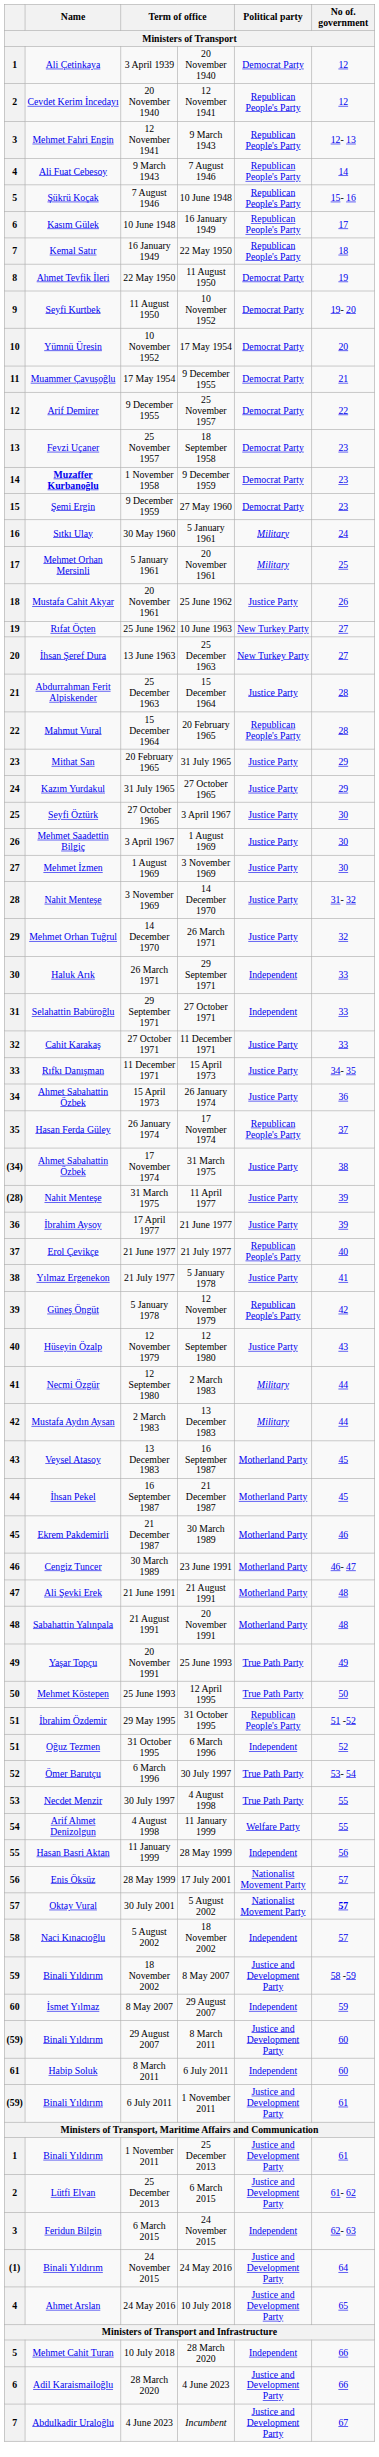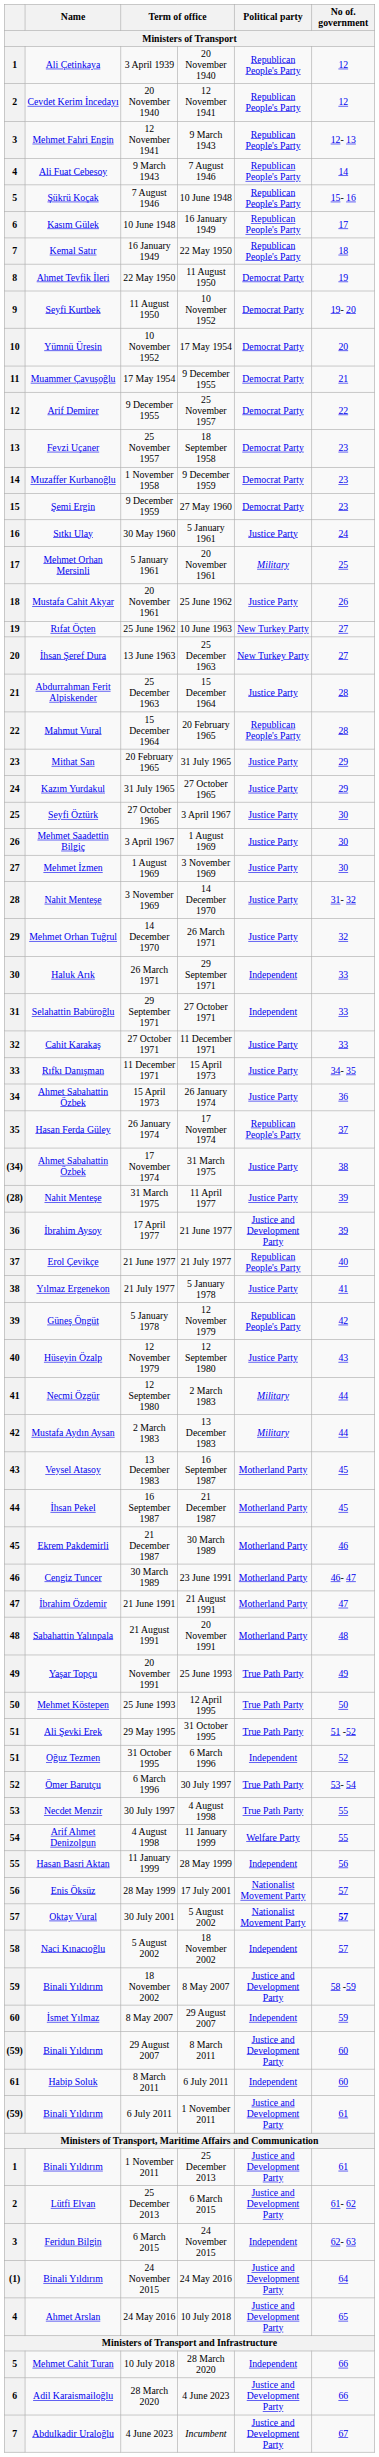(273, 65) Democrat Party -> (273, 65) Republican People's Party
(73, 480) bold -> (73, 480) normal
(273, 533) Military -> (273, 533) Justice Party
(273, 1225) Justice Party -> (273, 1230) Justice and Development Party
(73, 1593) Ali Şevki Erek -> (73, 1604) İbrahim Özdemir
(343, 1593) 48 -> (343, 1604) 47
(73, 1721) İbrahim Özdemir -> (73, 1731) Ali Şevki Erek
(273, 1721) Republican People's Party -> (273, 1731) True Path Party
